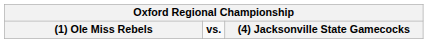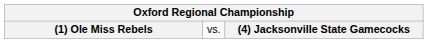(214, 30) bold -> (214, 30) normal
